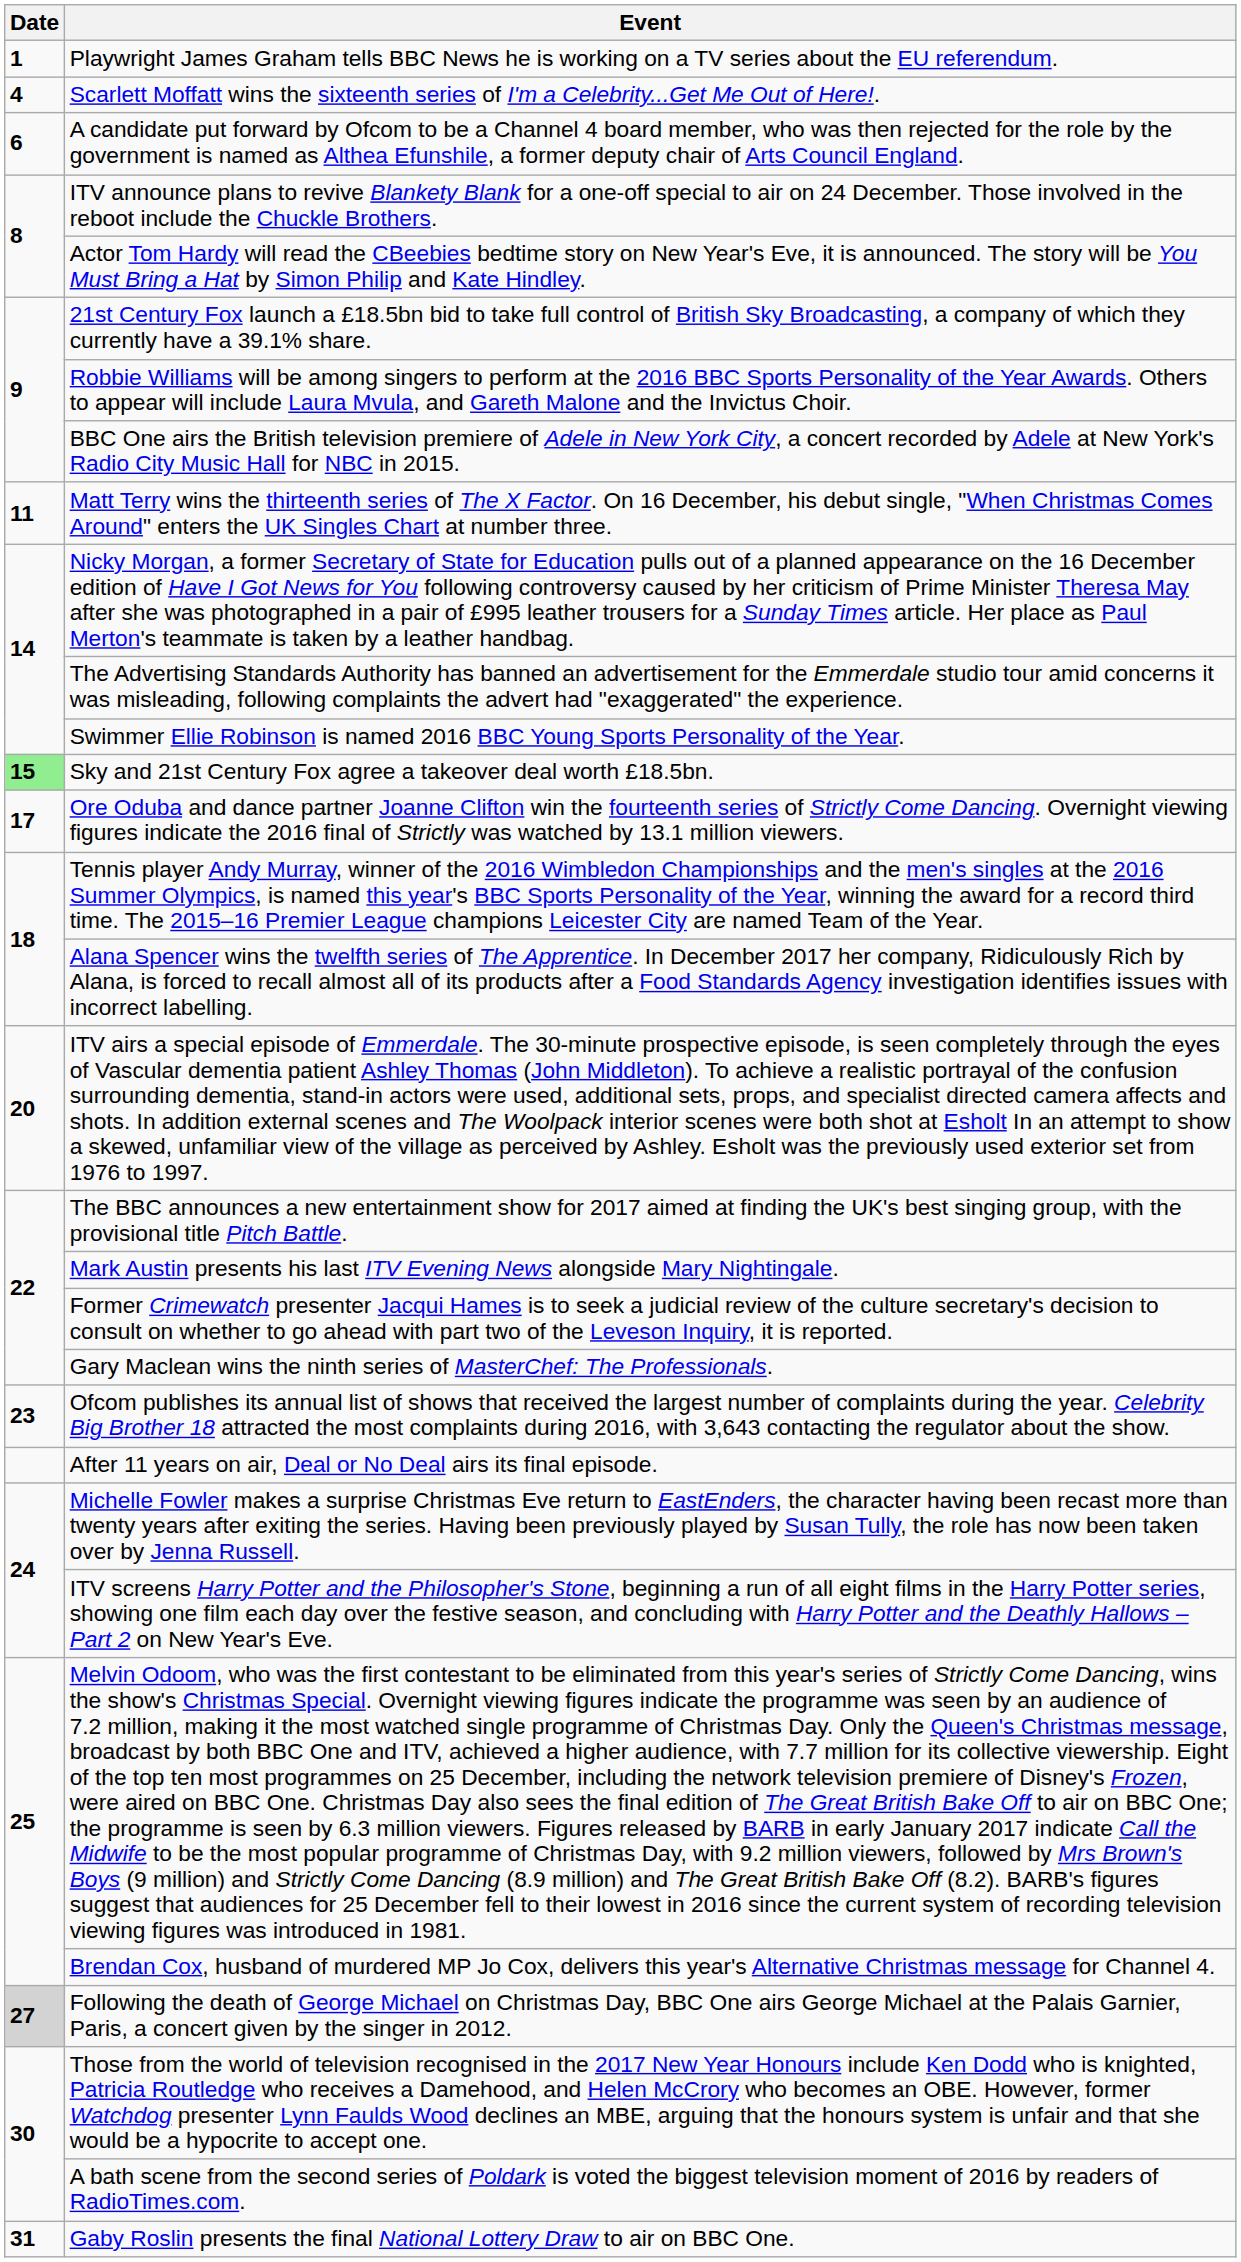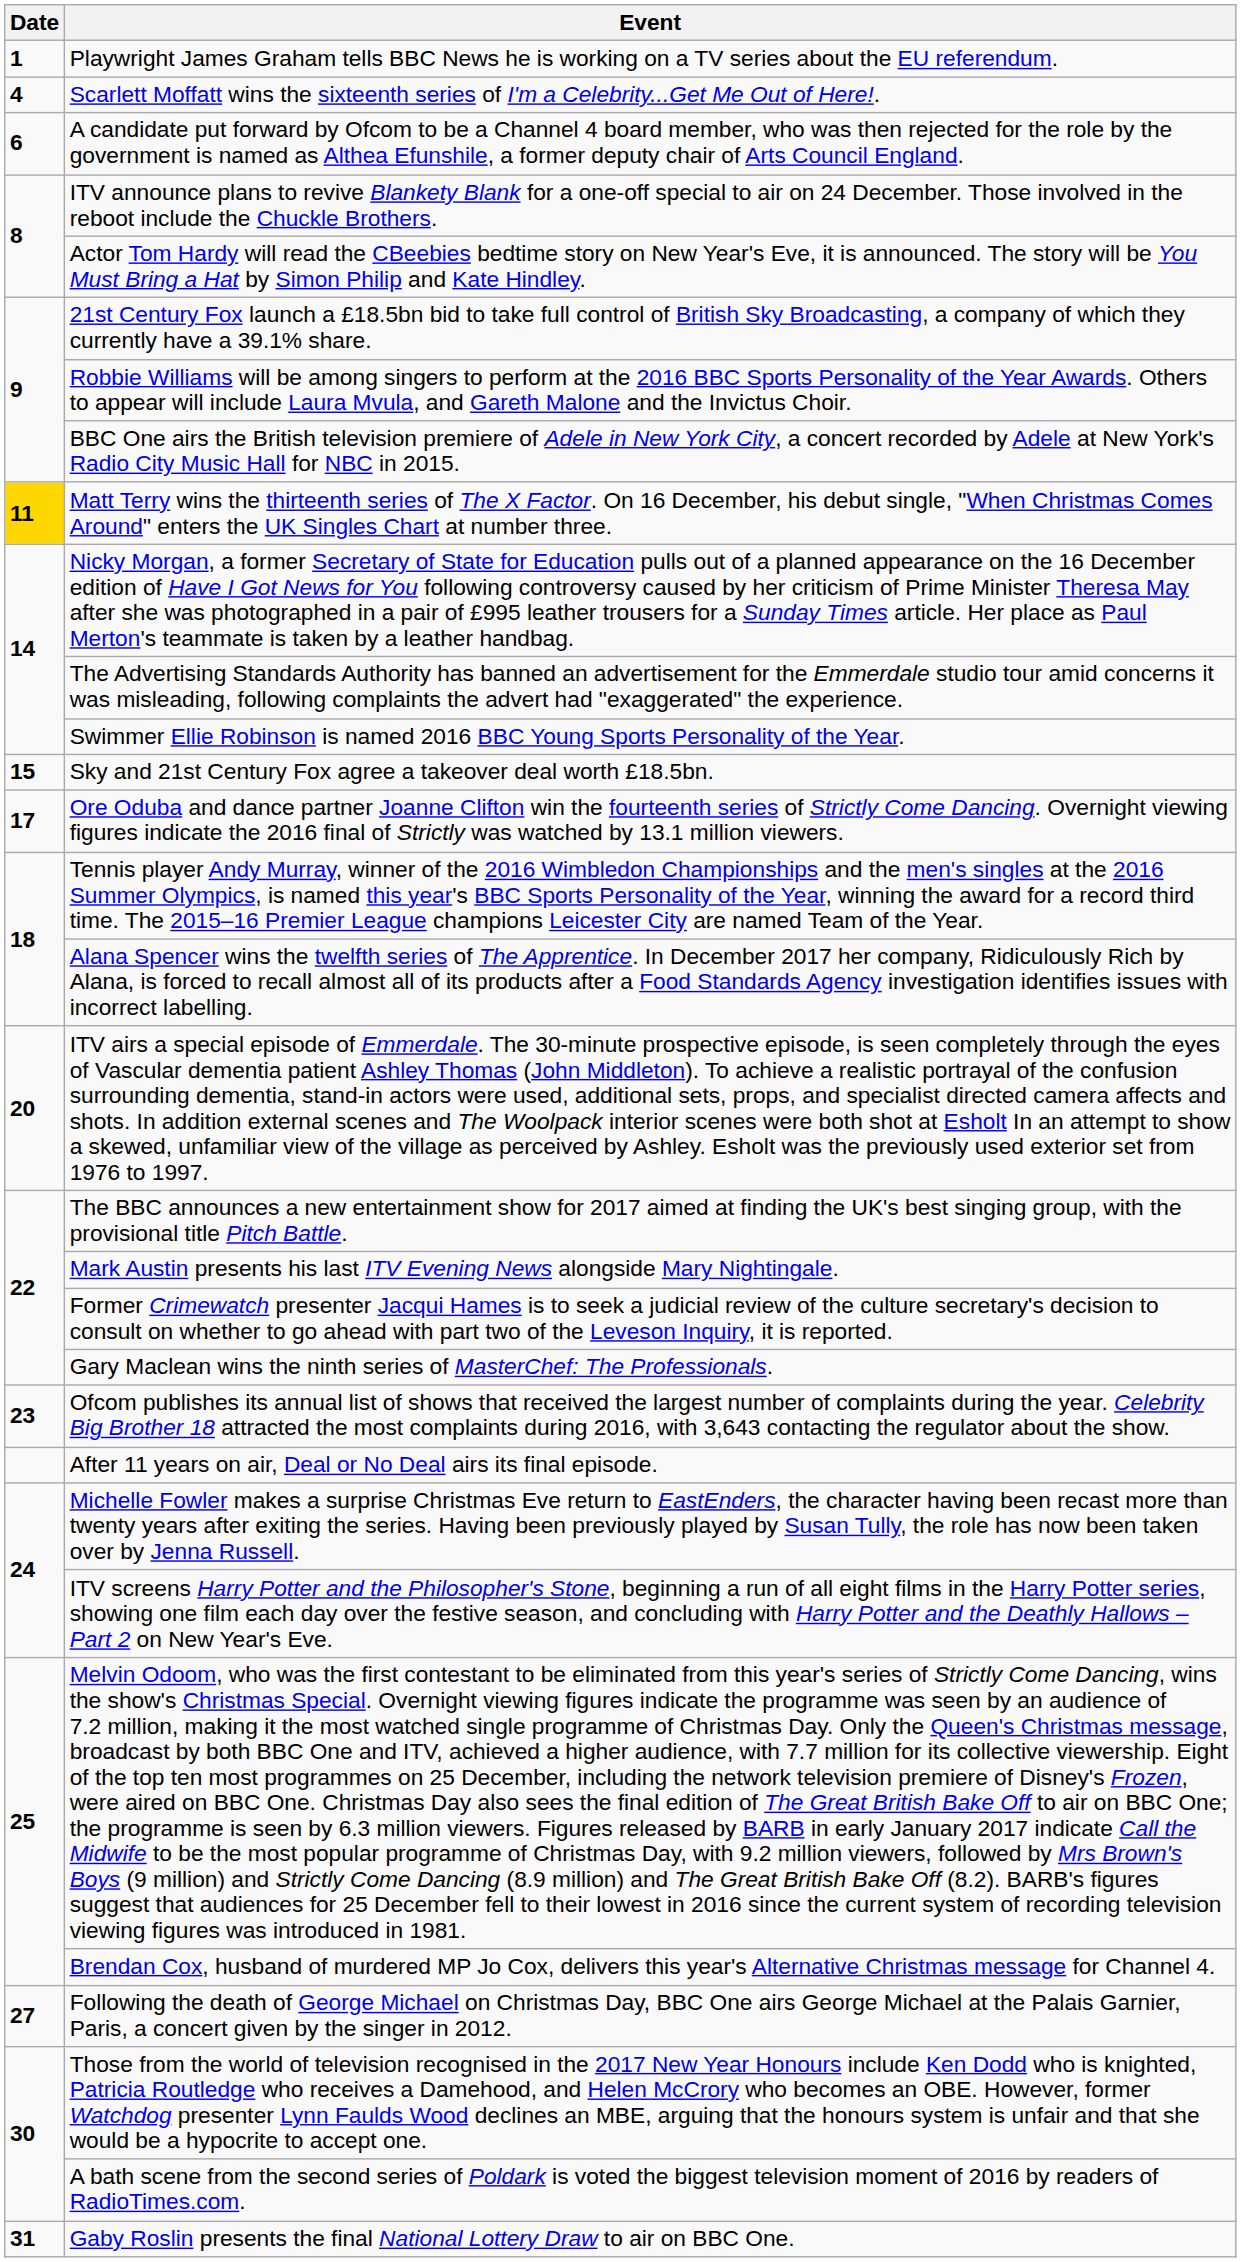(22, 512) no background -> (22, 512) gold background
(23, 772) lightgreen background -> (23, 772) no background
(23, 2015) lightgrey background -> (23, 2015) no background
